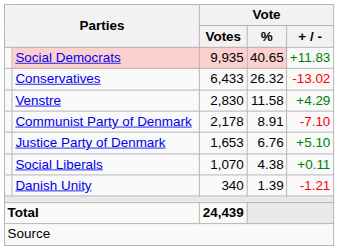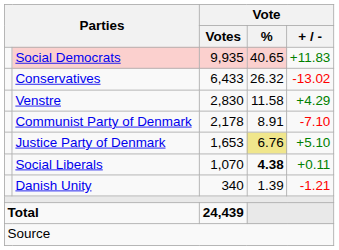(271, 143) no background -> (271, 143) khaki background
(271, 164) normal -> (271, 164) bold
